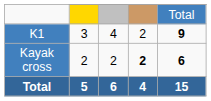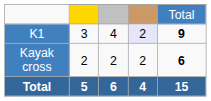(143, 34) no background -> (143, 34) lavender background
(143, 60) bold -> (143, 60) normal
